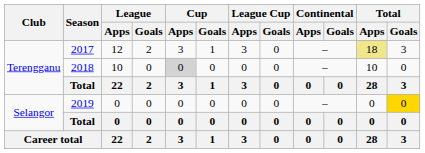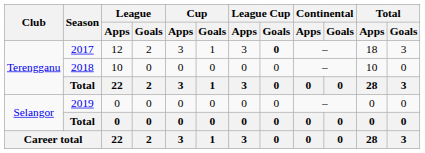(276, 49) normal -> (276, 49) bold
(372, 49) khaki background -> (372, 49) no background
(181, 67) lightgrey background -> (181, 67) no background
(404, 103) gold background -> (404, 103) no background
